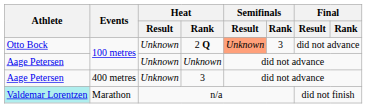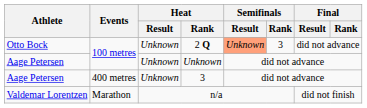(47, 95) paleturquoise background -> (47, 95) no background
